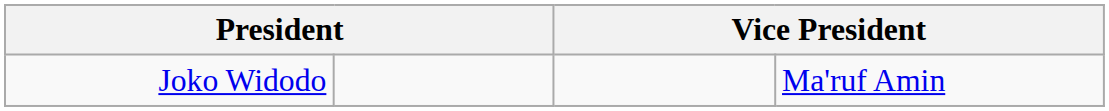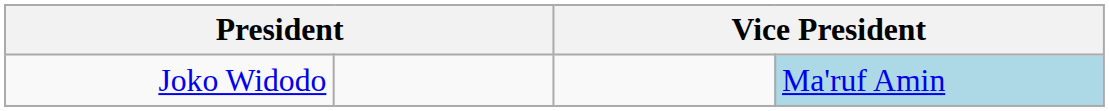(864, 79) no background -> (864, 79) lightblue background
